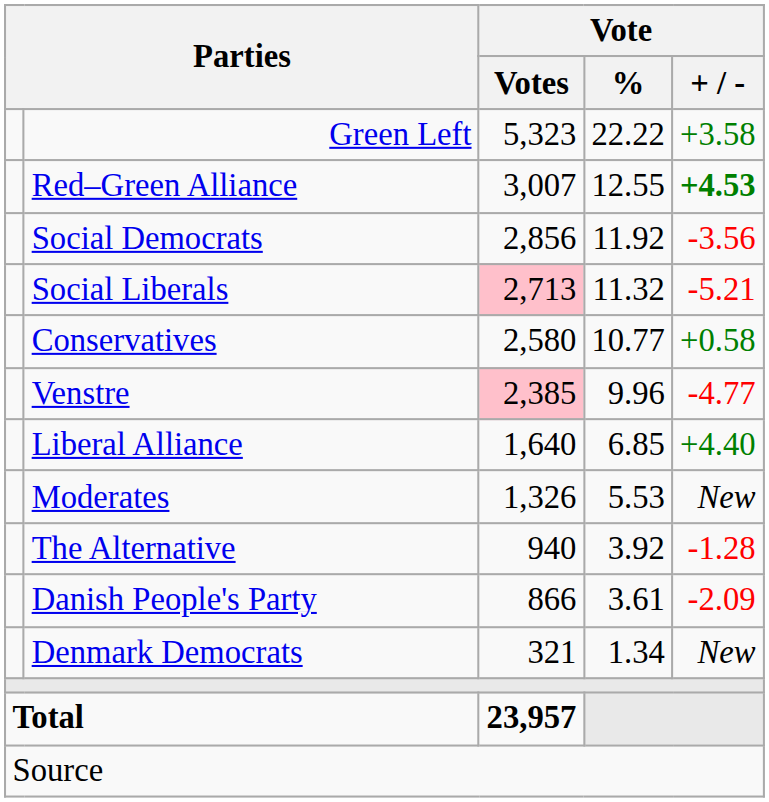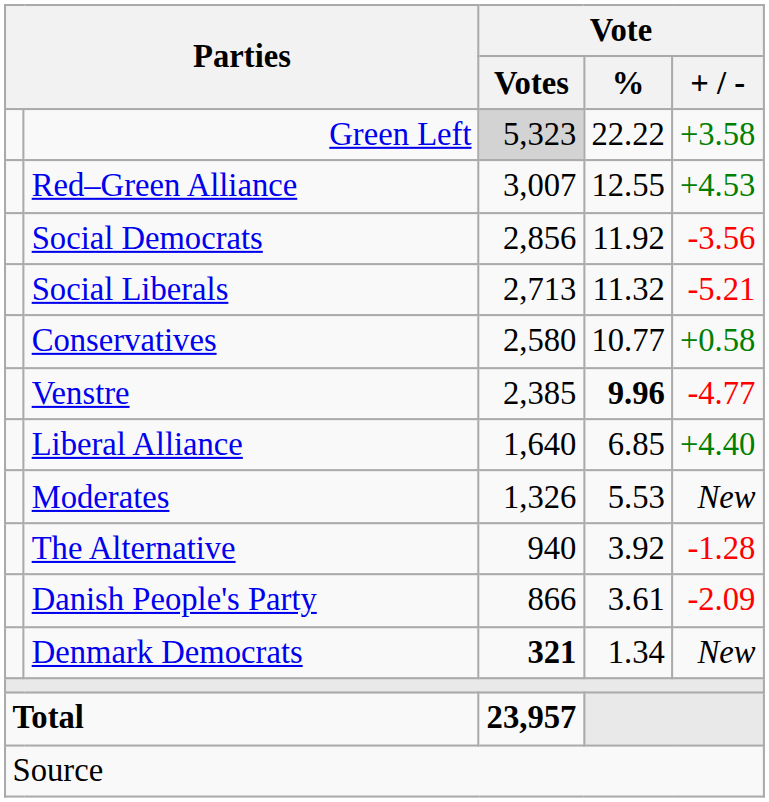(540, 133) no background -> (540, 133) lightgrey background
(718, 185) bold -> (718, 185) normal
(540, 289) pink background -> (540, 289) no background
(540, 392) pink background -> (540, 392) no background
(636, 392) normal -> (636, 392) bold
(552, 651) normal -> (552, 651) bold
